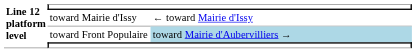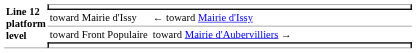(222, 34) lightblue background -> (222, 34) no background
